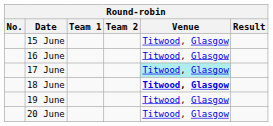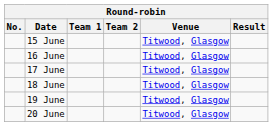(186, 70) paleturquoise background -> (186, 70) no background
(186, 85) bold -> (186, 85) normal
